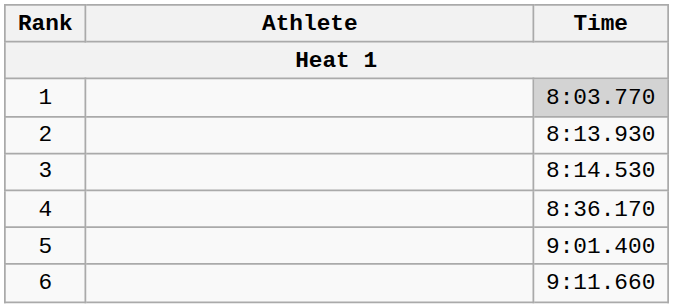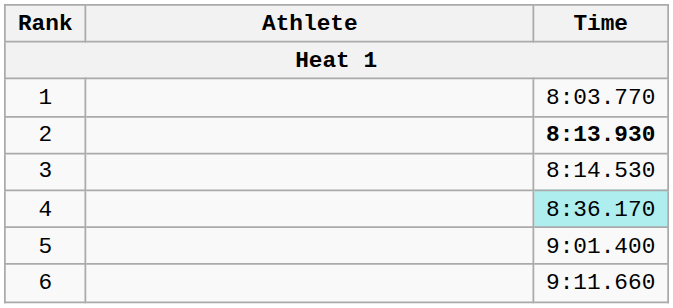(601, 98) lightgrey background -> (601, 98) no background
(601, 135) normal -> (601, 135) bold
(601, 209) no background -> (601, 209) paleturquoise background
